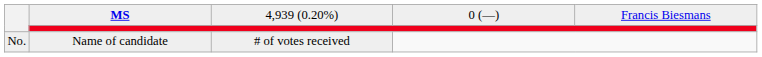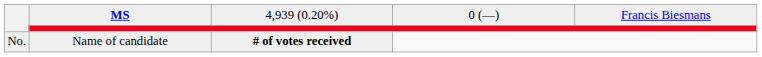(302, 42) normal -> (302, 42) bold
